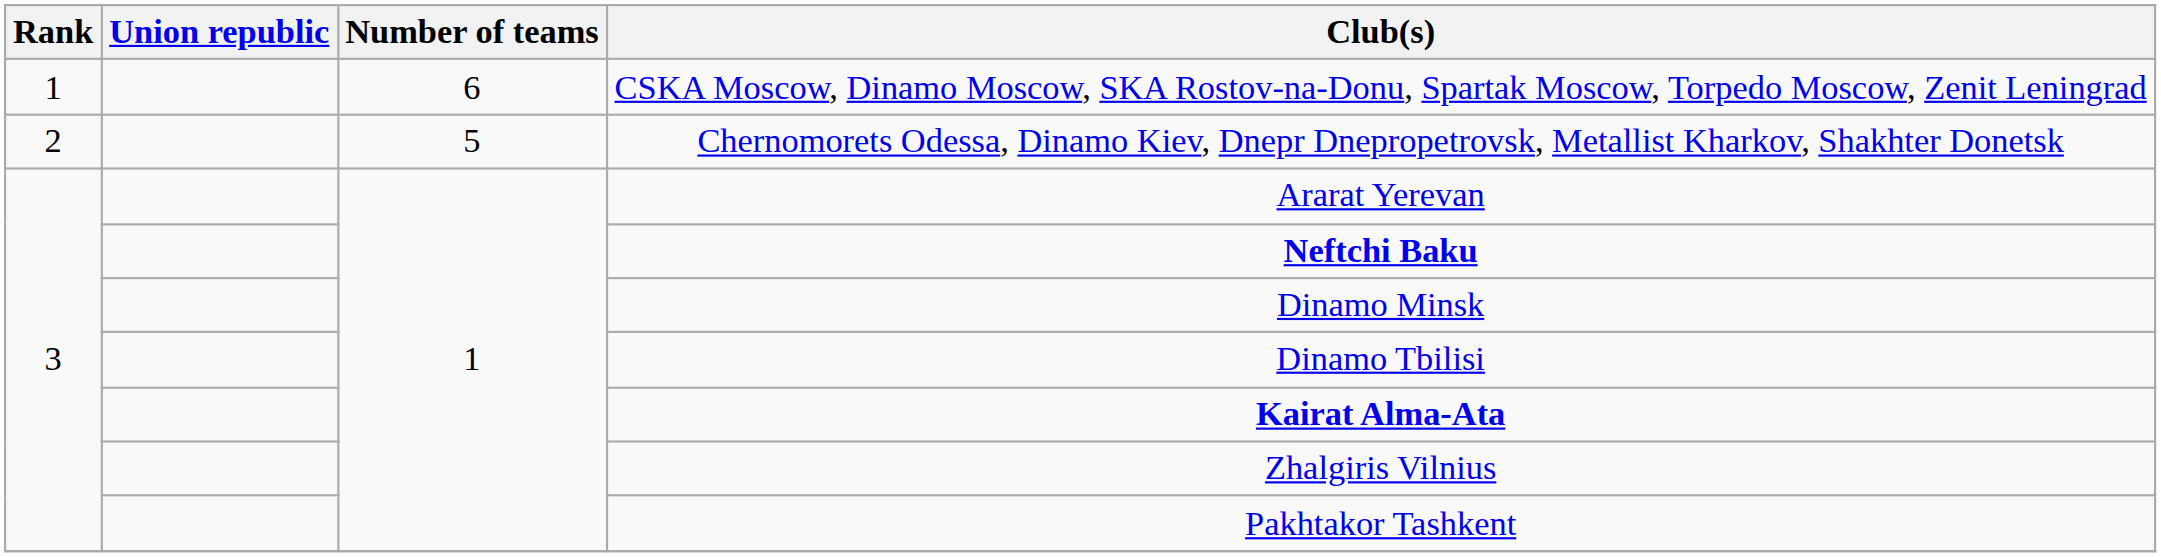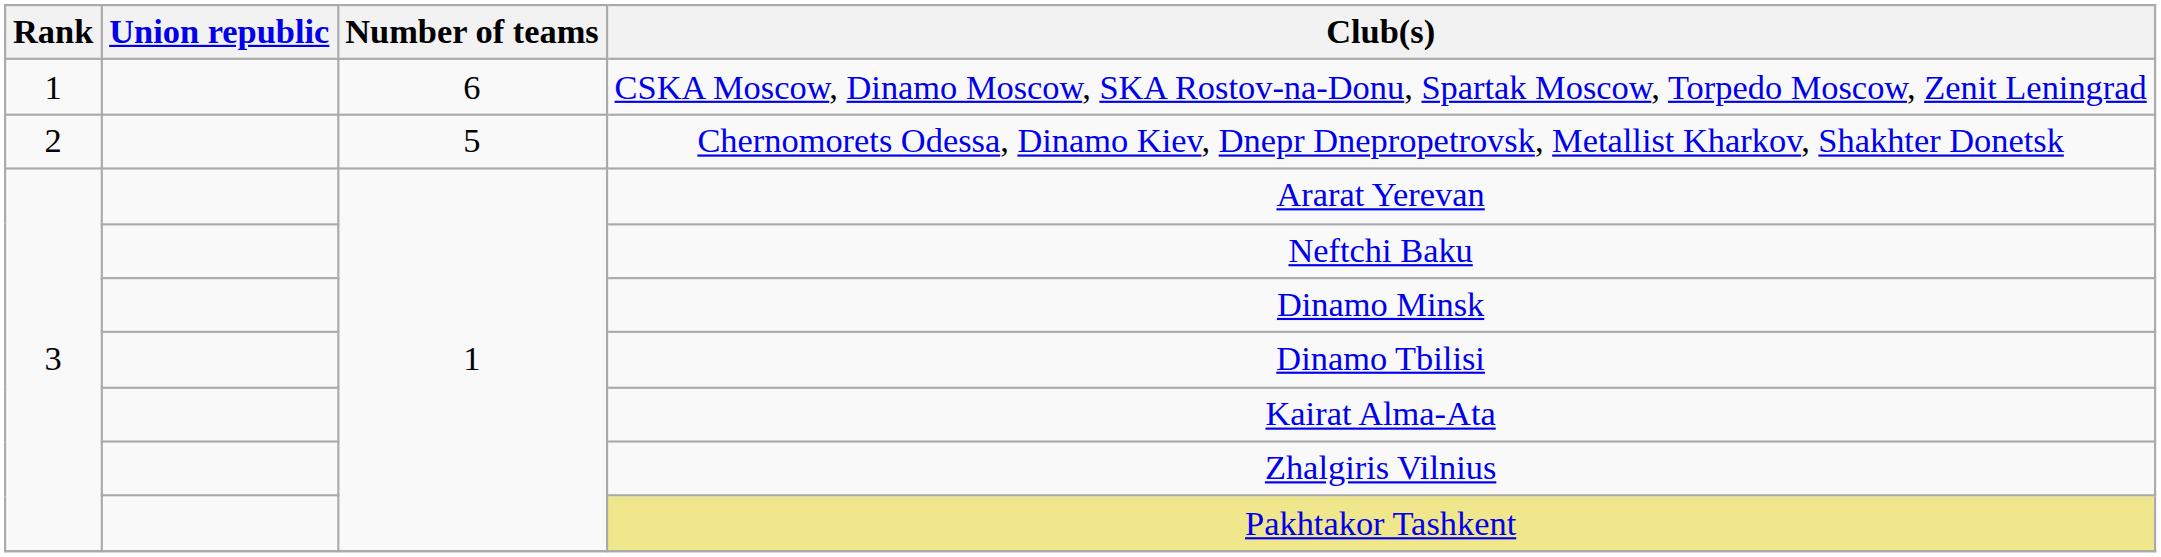(1381, 250) bold -> (1381, 250) normal
(1381, 413) bold -> (1381, 413) normal
(1381, 522) no background -> (1381, 522) khaki background
